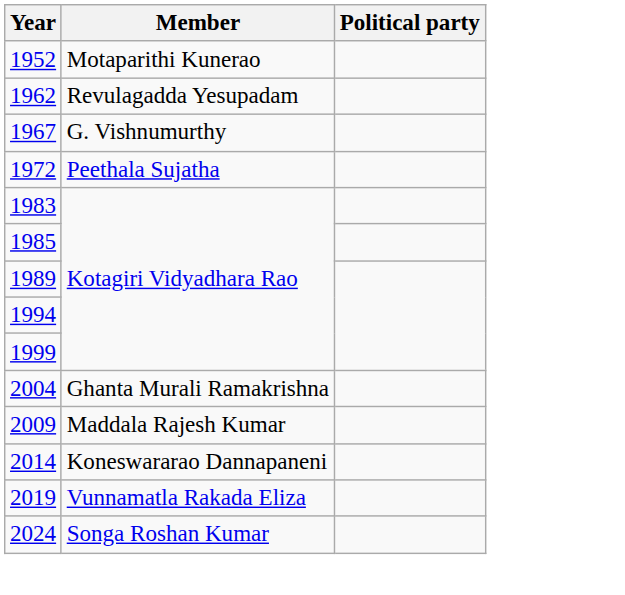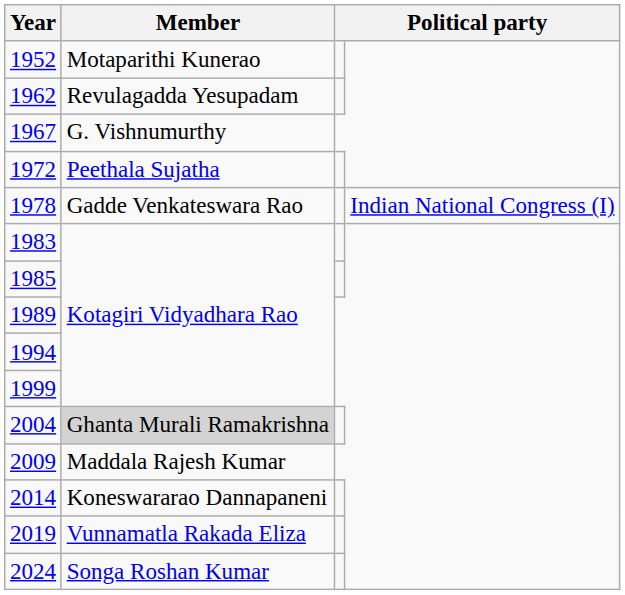+ row: (33, 205)
(198, 388) no background -> (198, 424) lightgrey background
